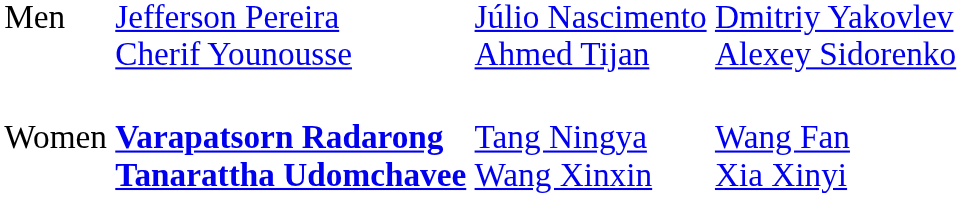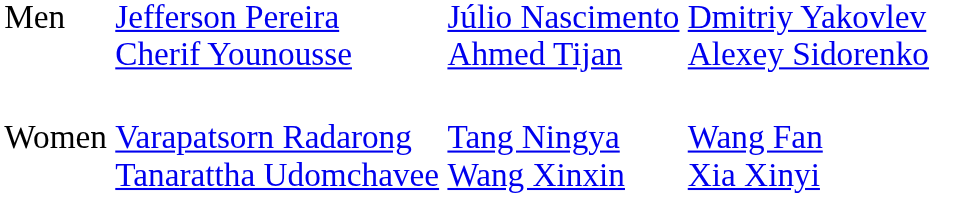(291, 156) bold -> (277, 156) normal
